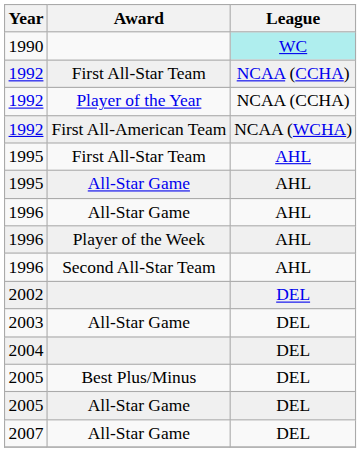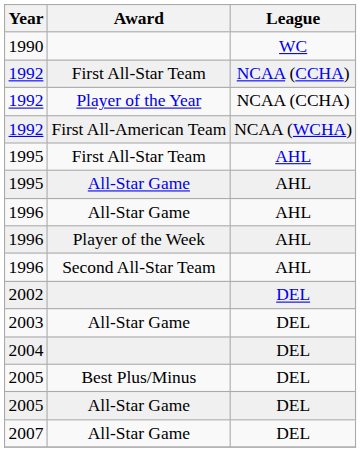(293, 45) paleturquoise background -> (293, 45) no background
